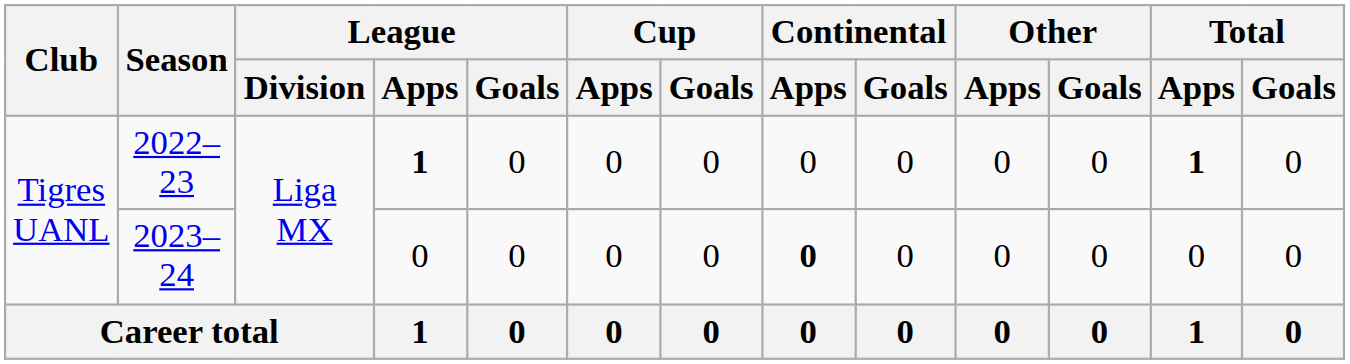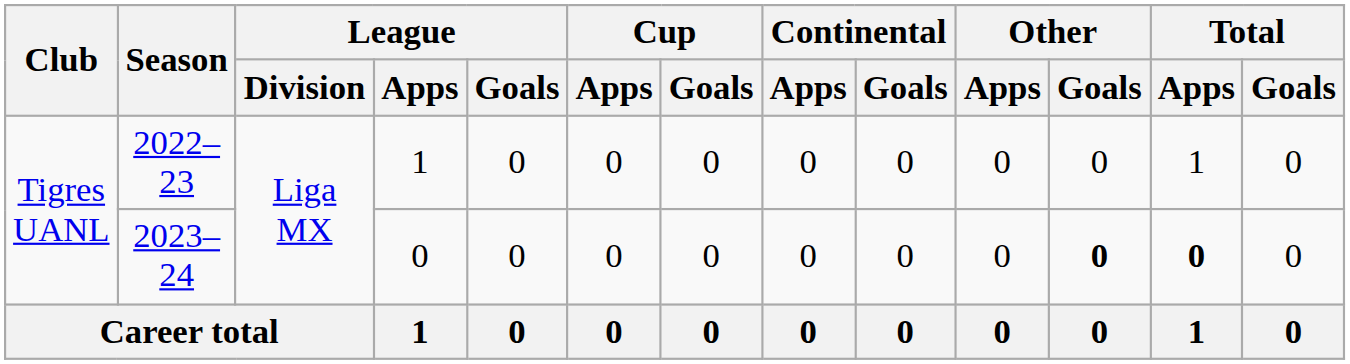(420, 161) bold -> (420, 161) normal
(1196, 161) bold -> (1196, 161) normal
(808, 255) bold -> (808, 255) normal
(1099, 255) normal -> (1099, 255) bold
(1196, 255) normal -> (1196, 255) bold
